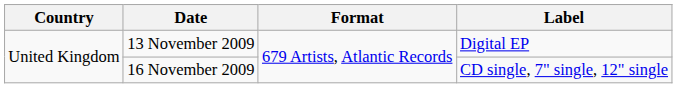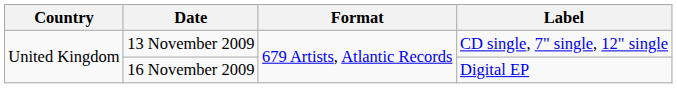(495, 43) Digital EP -> (564, 43) CD single, 7" single, 12" single
(564, 69) CD single, 7" single, 12" single -> (495, 69) Digital EP
